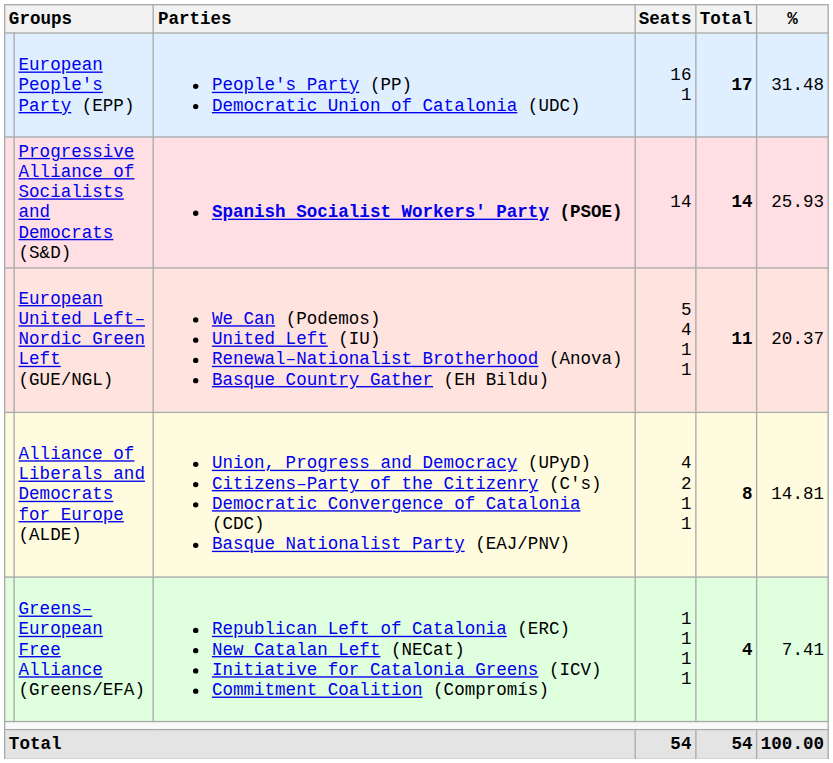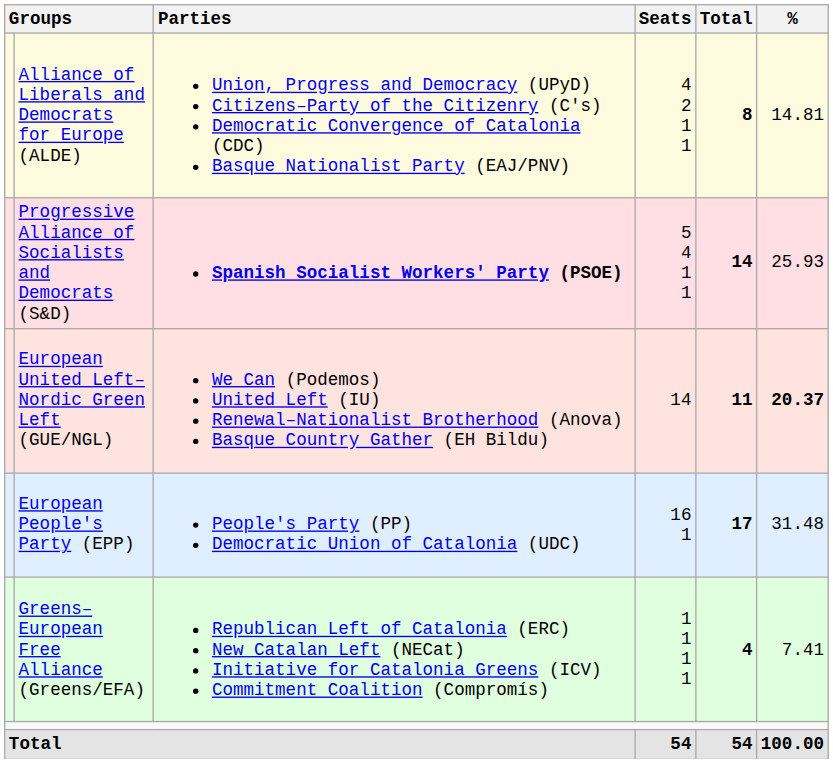rows swapped: (76, 85) <-> (82, 495)
(681, 202) 14 -> (686, 263) 5 4 1 1
(686, 340) 5 4 1 1 -> (681, 400) 14
(798, 340) normal -> (798, 400) bold
